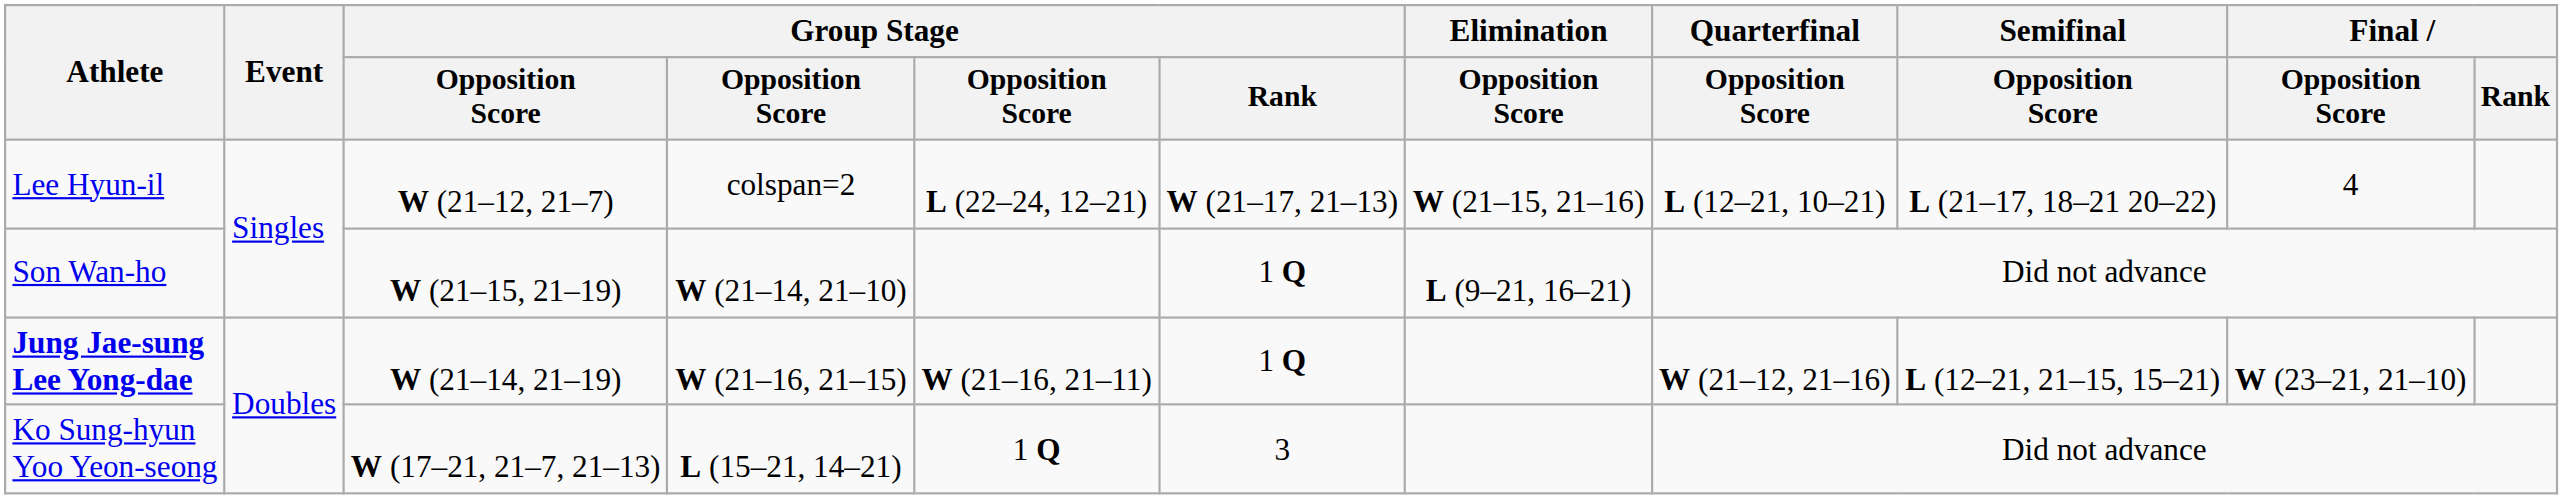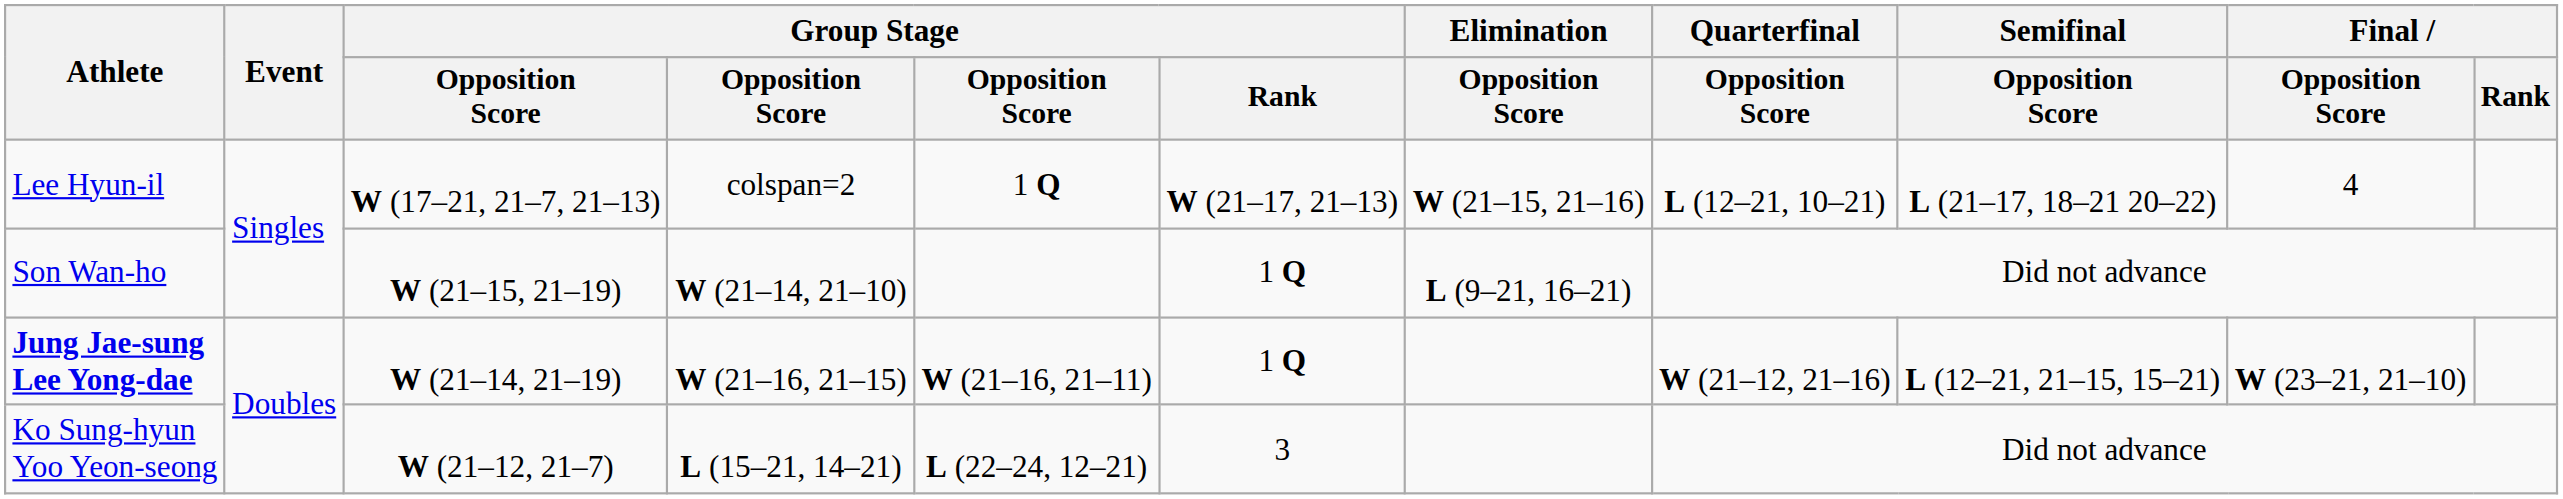(506, 202) W (21–12, 21–7) -> (506, 202) W (17–21, 21–7, 21–13)
(1037, 202) L (22–24, 12–21) -> (1037, 184) 1 Q
(506, 467) W (17–21, 21–7, 21–13) -> (506, 467) W (21–12, 21–7)
(1037, 449) 1 Q -> (1037, 467) L (22–24, 12–21)
